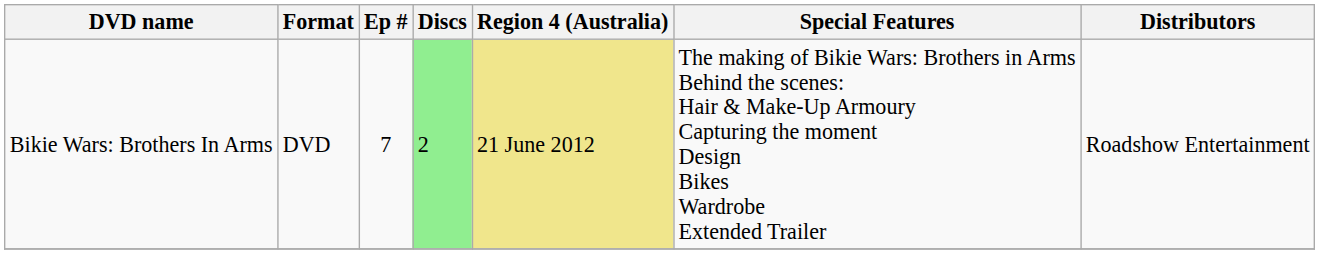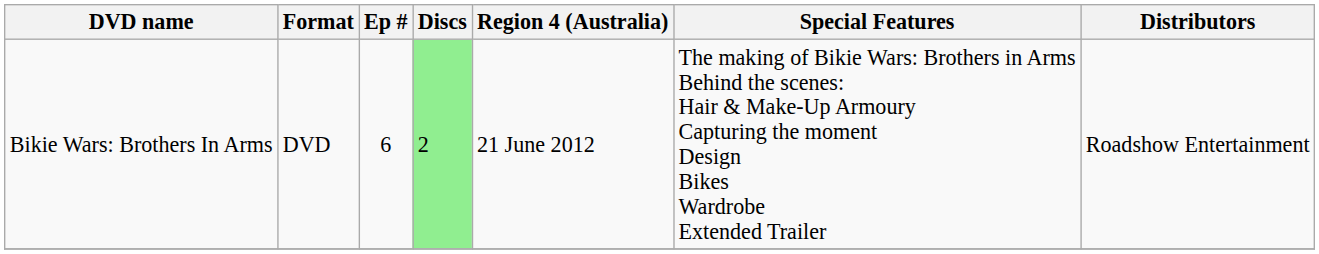(386, 143) 7 -> (386, 143) 6
(536, 143) khaki background -> (536, 143) no background
